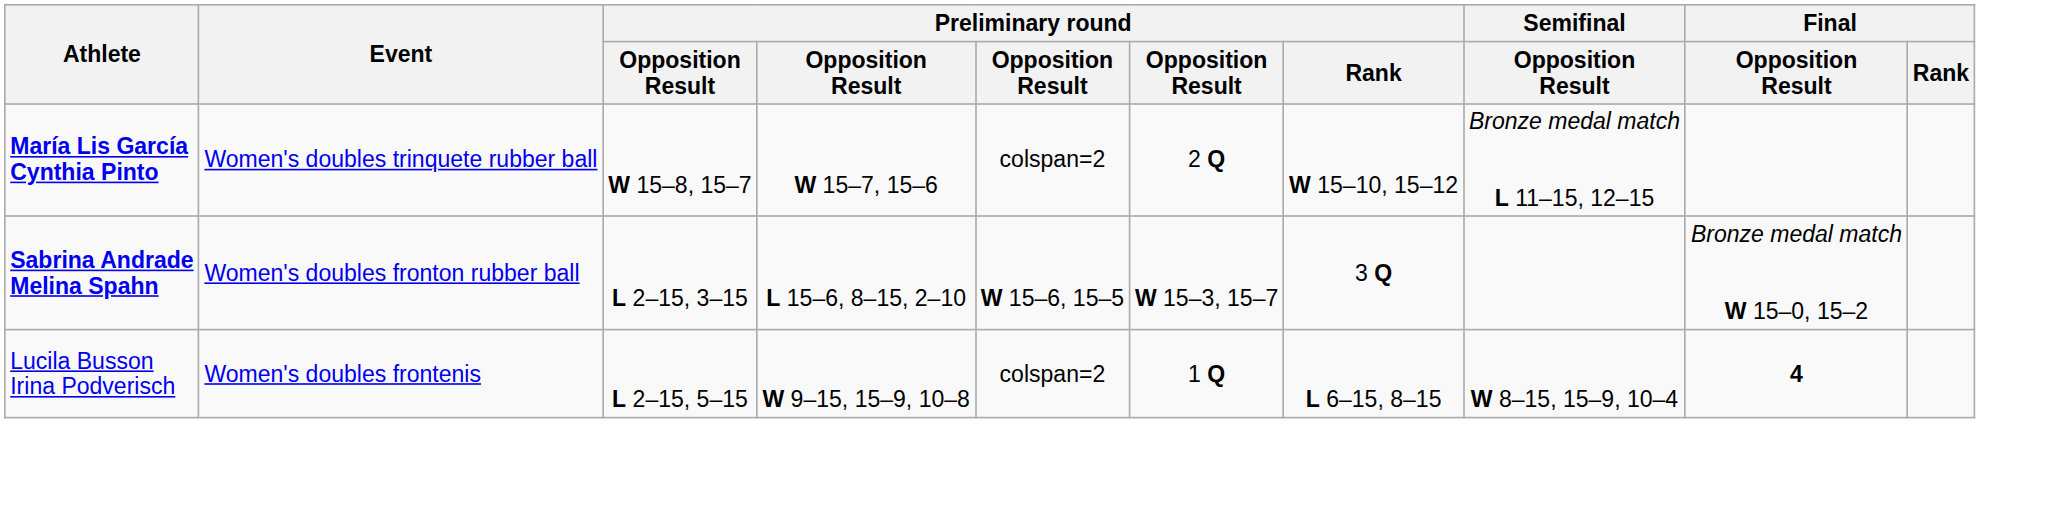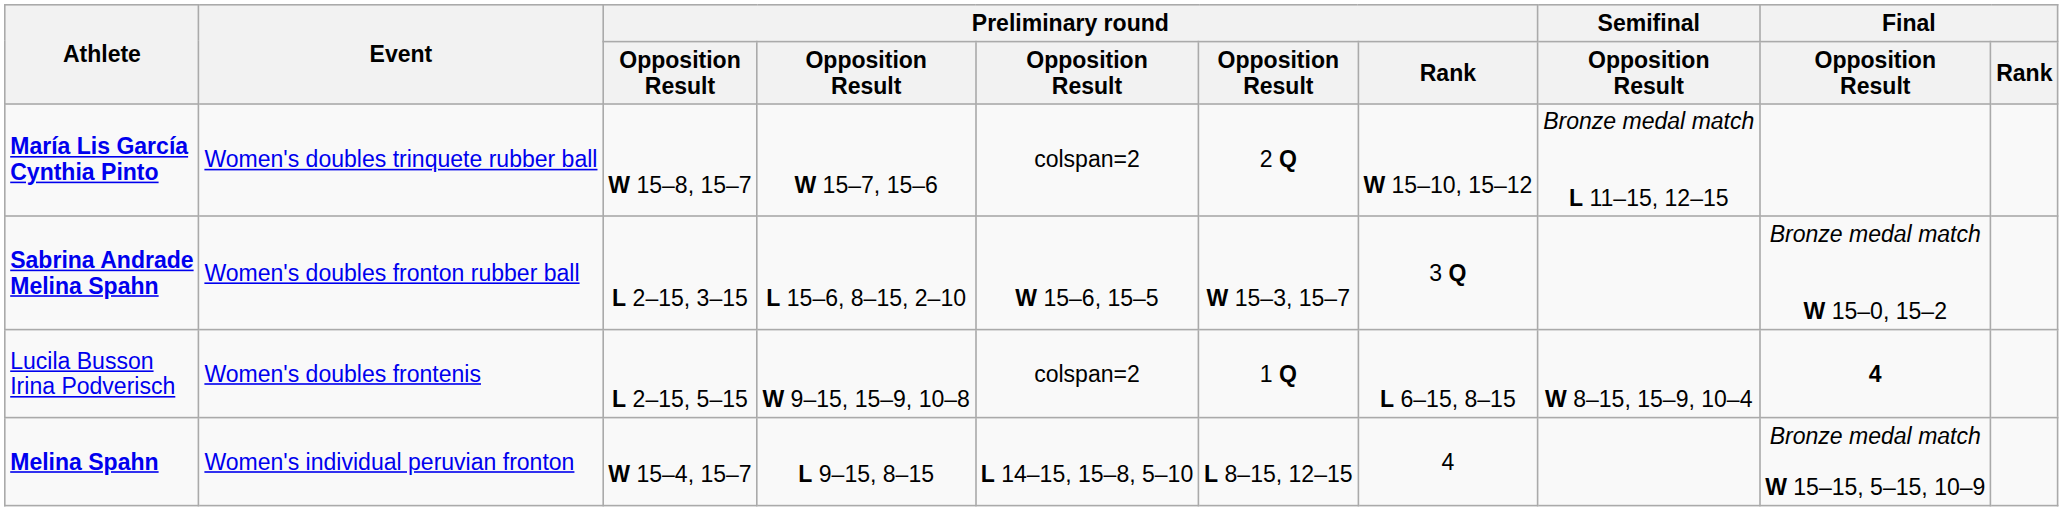+ row: (84, 461)
